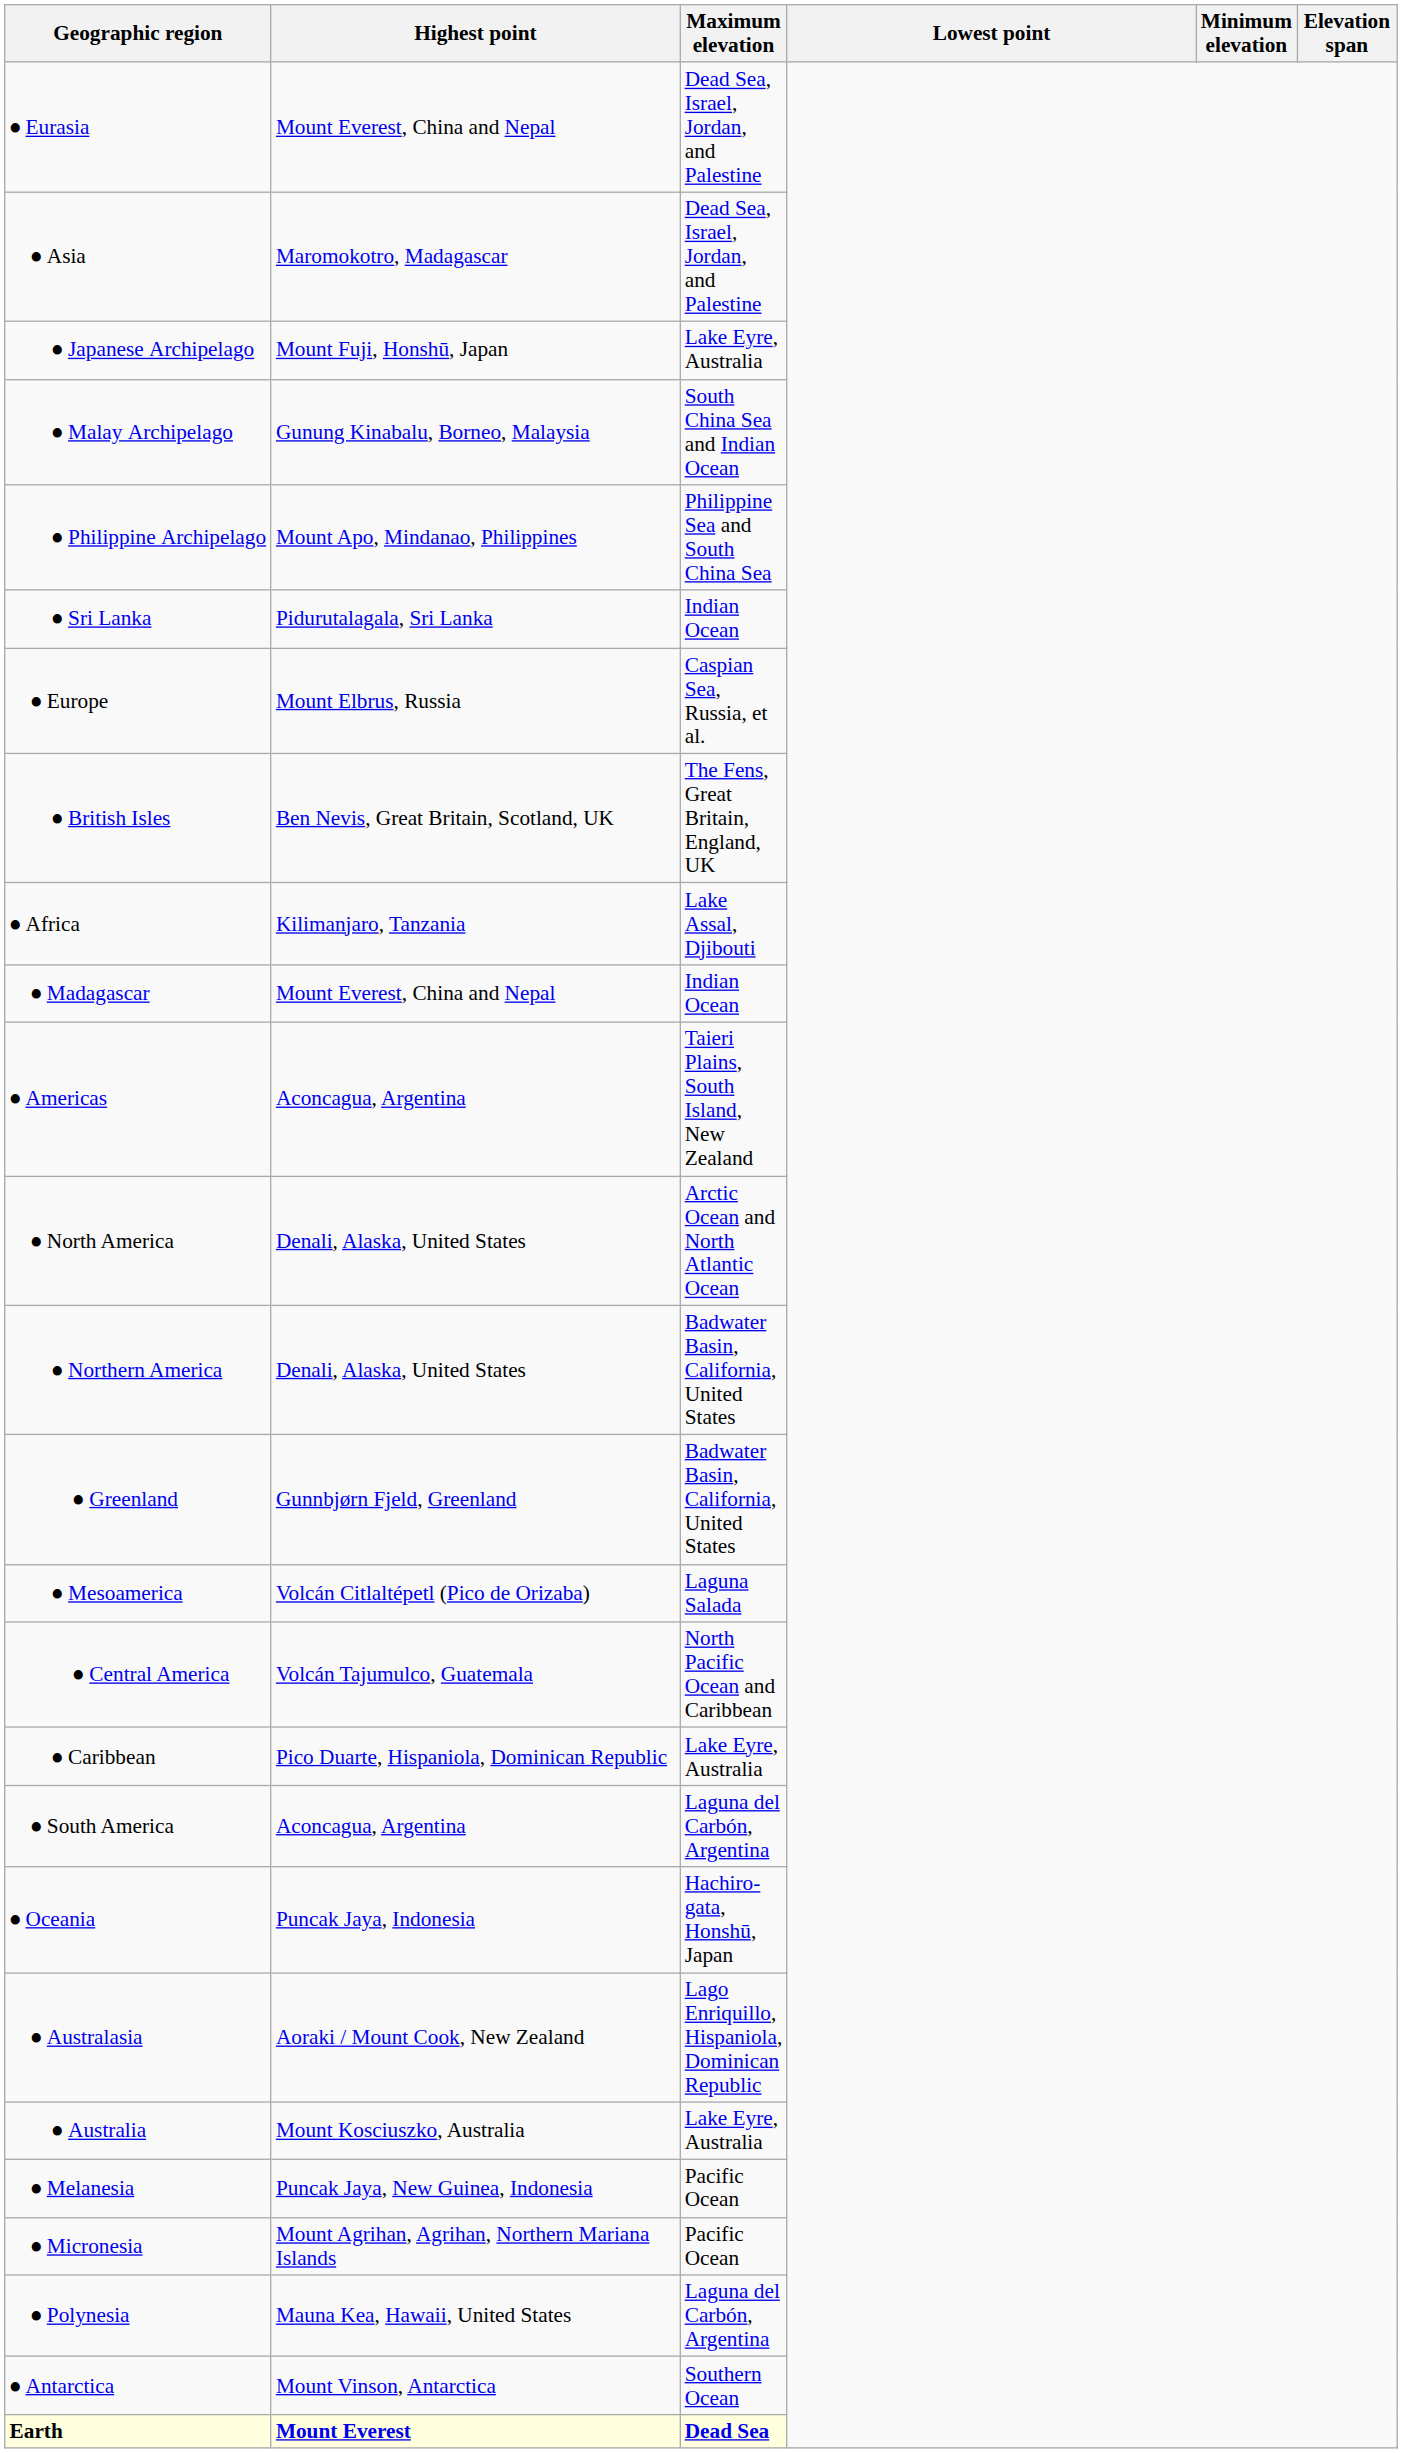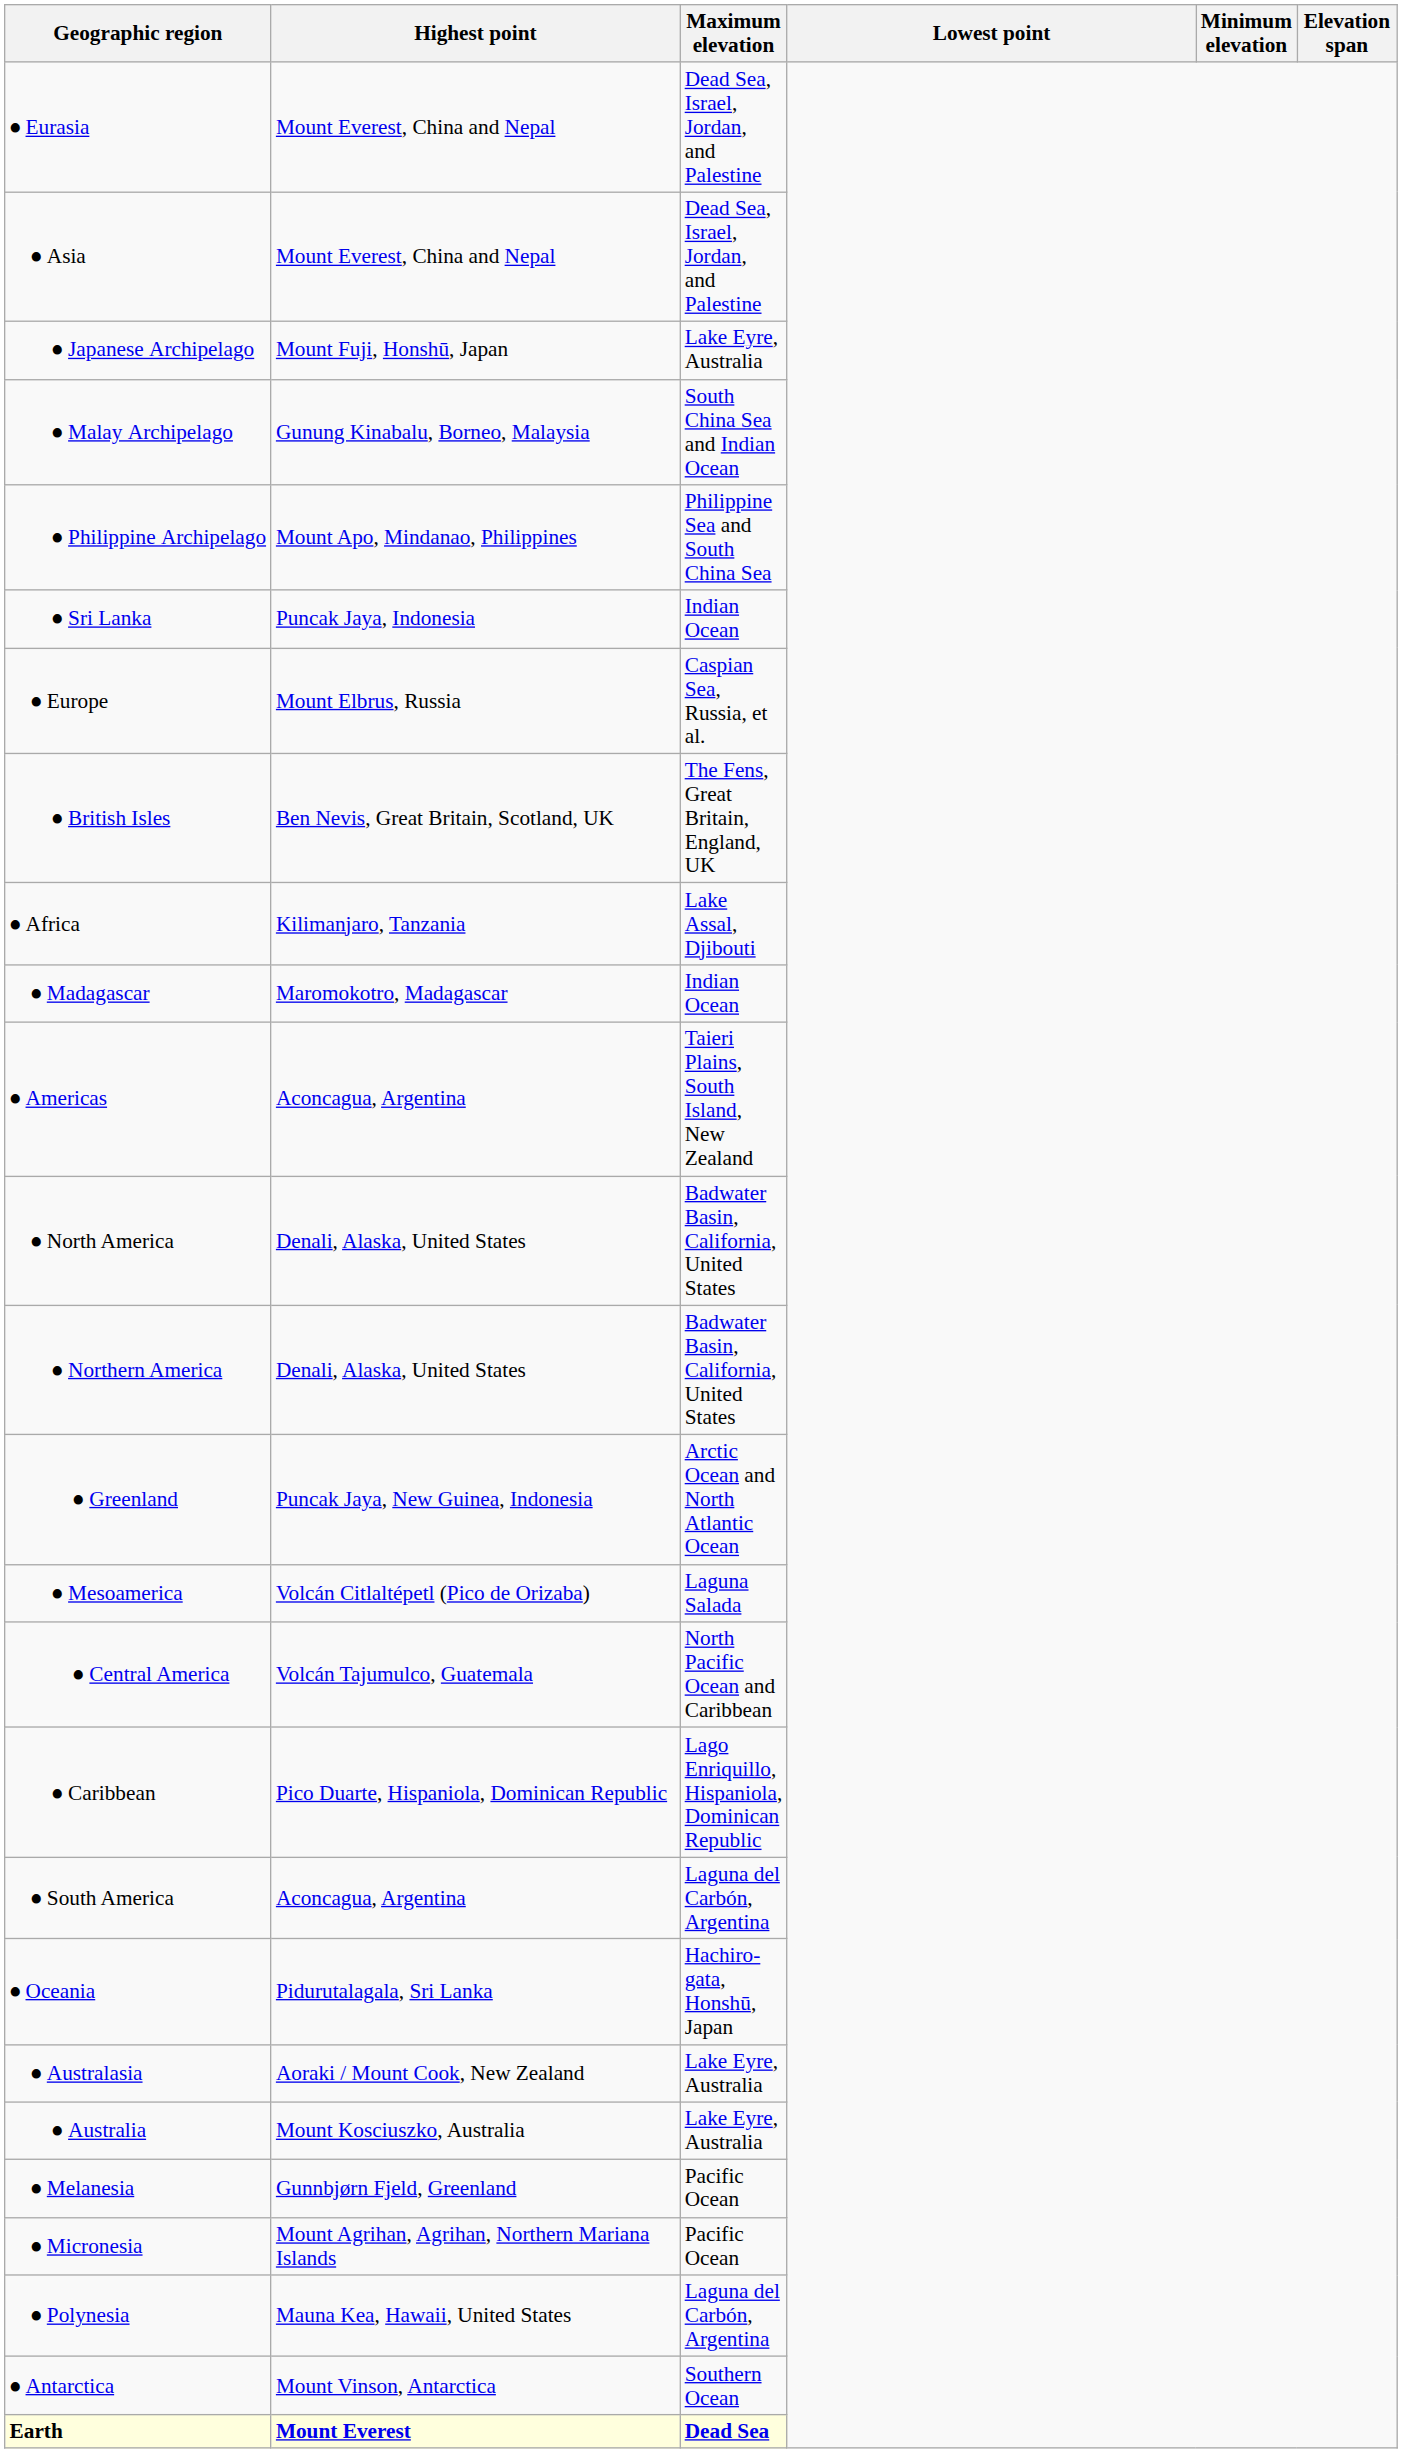(392, 256) Maromokotro, Madagascar -> (416, 256) Mount Everest, China and Nepal
(384, 618) Pidurutalagala, Sri Lanka -> (375, 618) Puncak Jaya, Indonesia
(416, 993) Mount Everest, China and Nepal -> (392, 993) Maromokotro, Madagascar
(730, 1240) Arctic Ocean and North Atlantic Ocean -> (730, 1240) Badwater Basin, California, United States
(396, 1499) Gunnbjørn Fjeld, Greenland -> (434, 1499) Puncak Jaya, New Guinea, Indonesia
(730, 1499) Badwater Basin, California, United States -> (730, 1499) Arctic Ocean and North Atlantic Ocean
(731, 1756) Lake Eyre, Australia -> (733, 1792) Lago Enriquillo, Hispaniola, Dominican Republic
(375, 1919) Puncak Jaya, Indonesia -> (384, 1991) Pidurutalagala, Sri Lanka
(733, 2036) Lago Enriquillo, Hispaniola, Dominican Republic -> (731, 2072) Lake Eyre, Australia
(434, 2188) Puncak Jaya, New Guinea, Indonesia -> (396, 2188) Gunnbjørn Fjeld, Greenland
